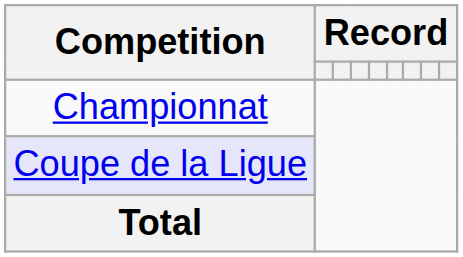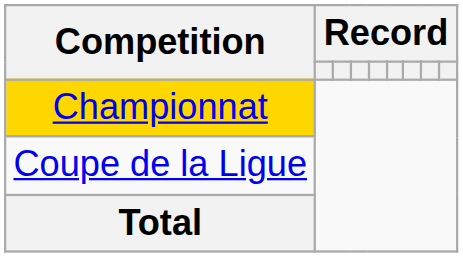(160, 107) no background -> (160, 107) gold background
(160, 164) lavender background -> (160, 164) no background
